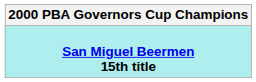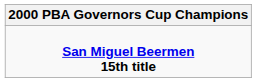(128, 59) paleturquoise background -> (128, 59) no background
